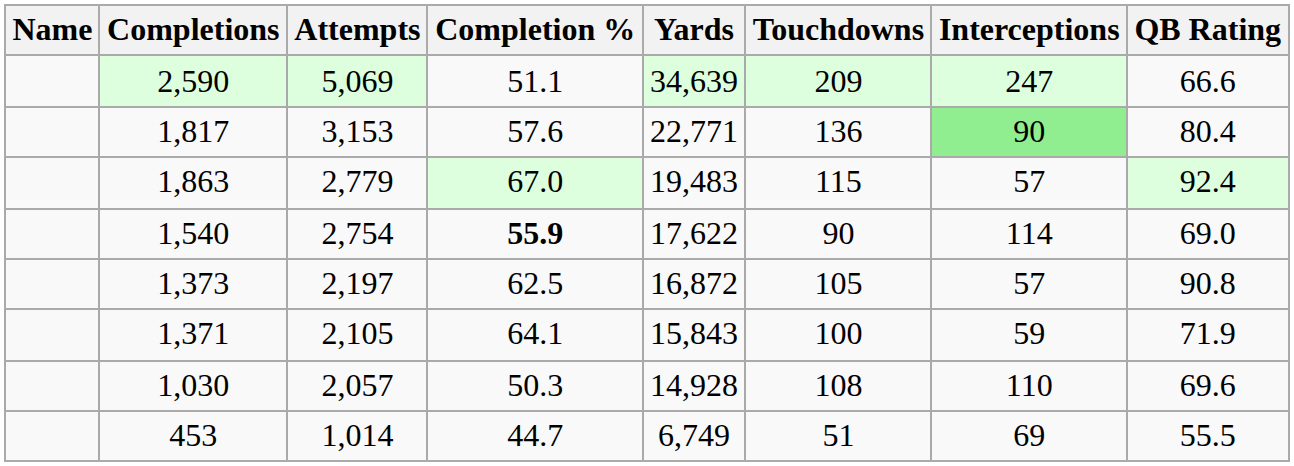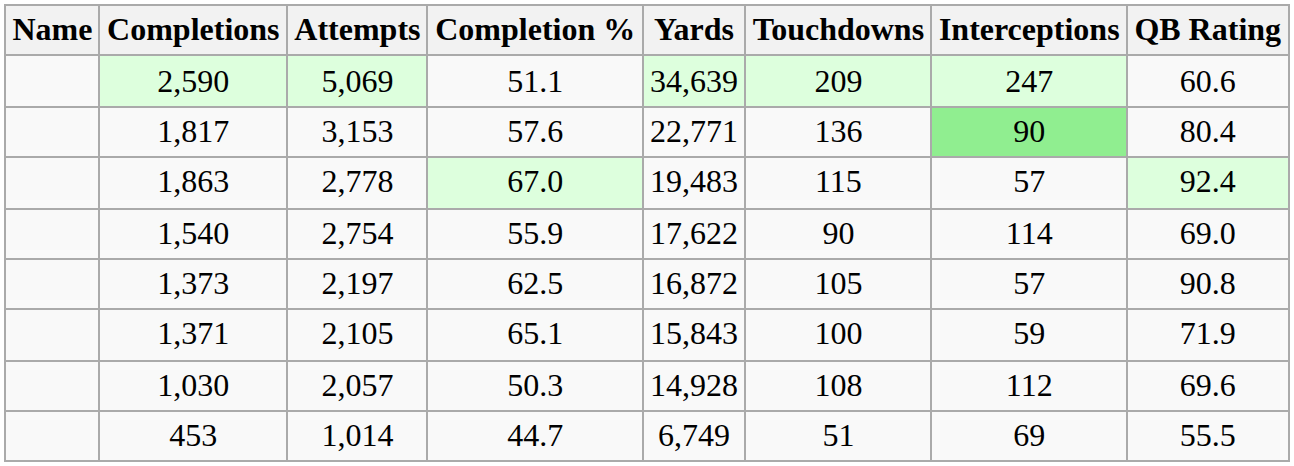(1208, 80) 66.6 -> (1208, 80) 60.6
(357, 182) 2,779 -> (357, 182) 2,778
(535, 232) bold -> (535, 232) normal
(535, 334) 64.1 -> (535, 334) 65.1
(1029, 385) 110 -> (1029, 385) 112
